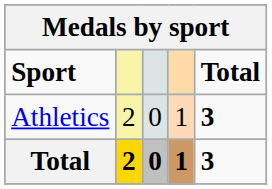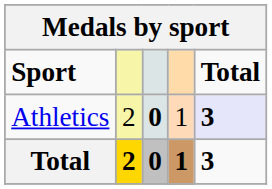(155, 116) normal -> (155, 116) bold
(208, 116) no background -> (208, 116) lavender background
